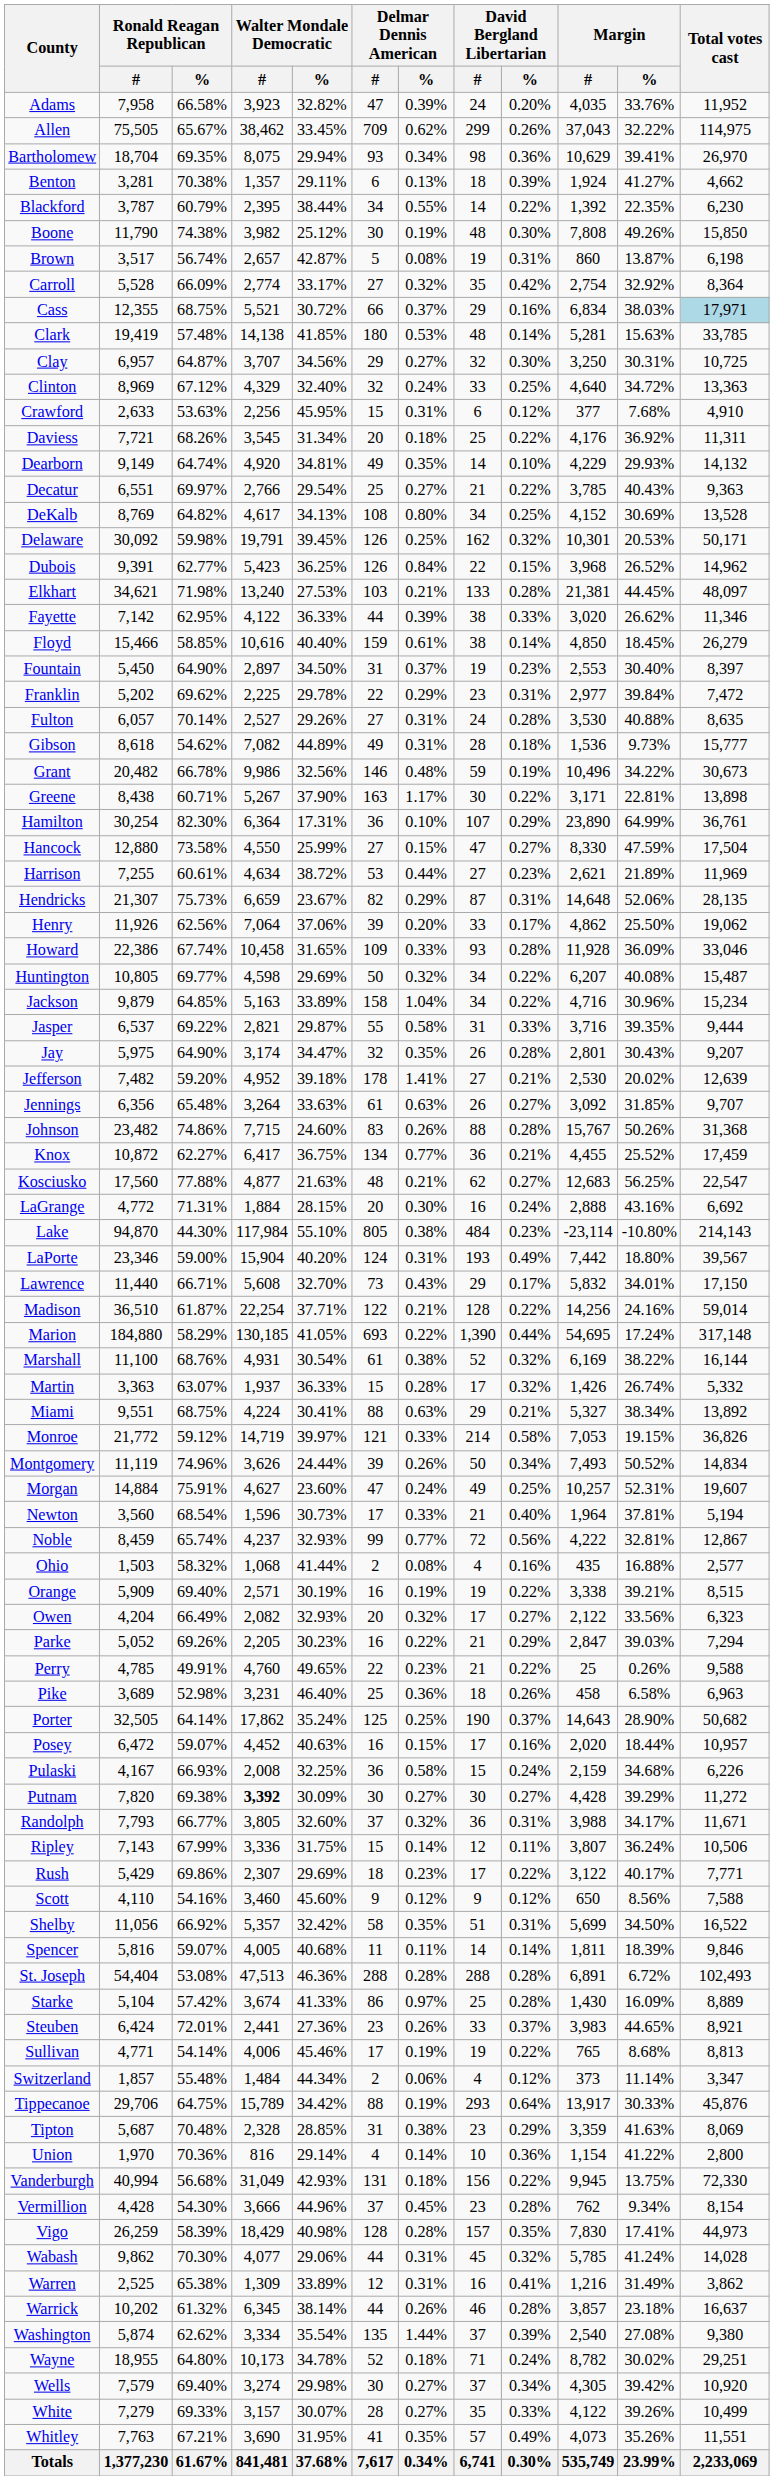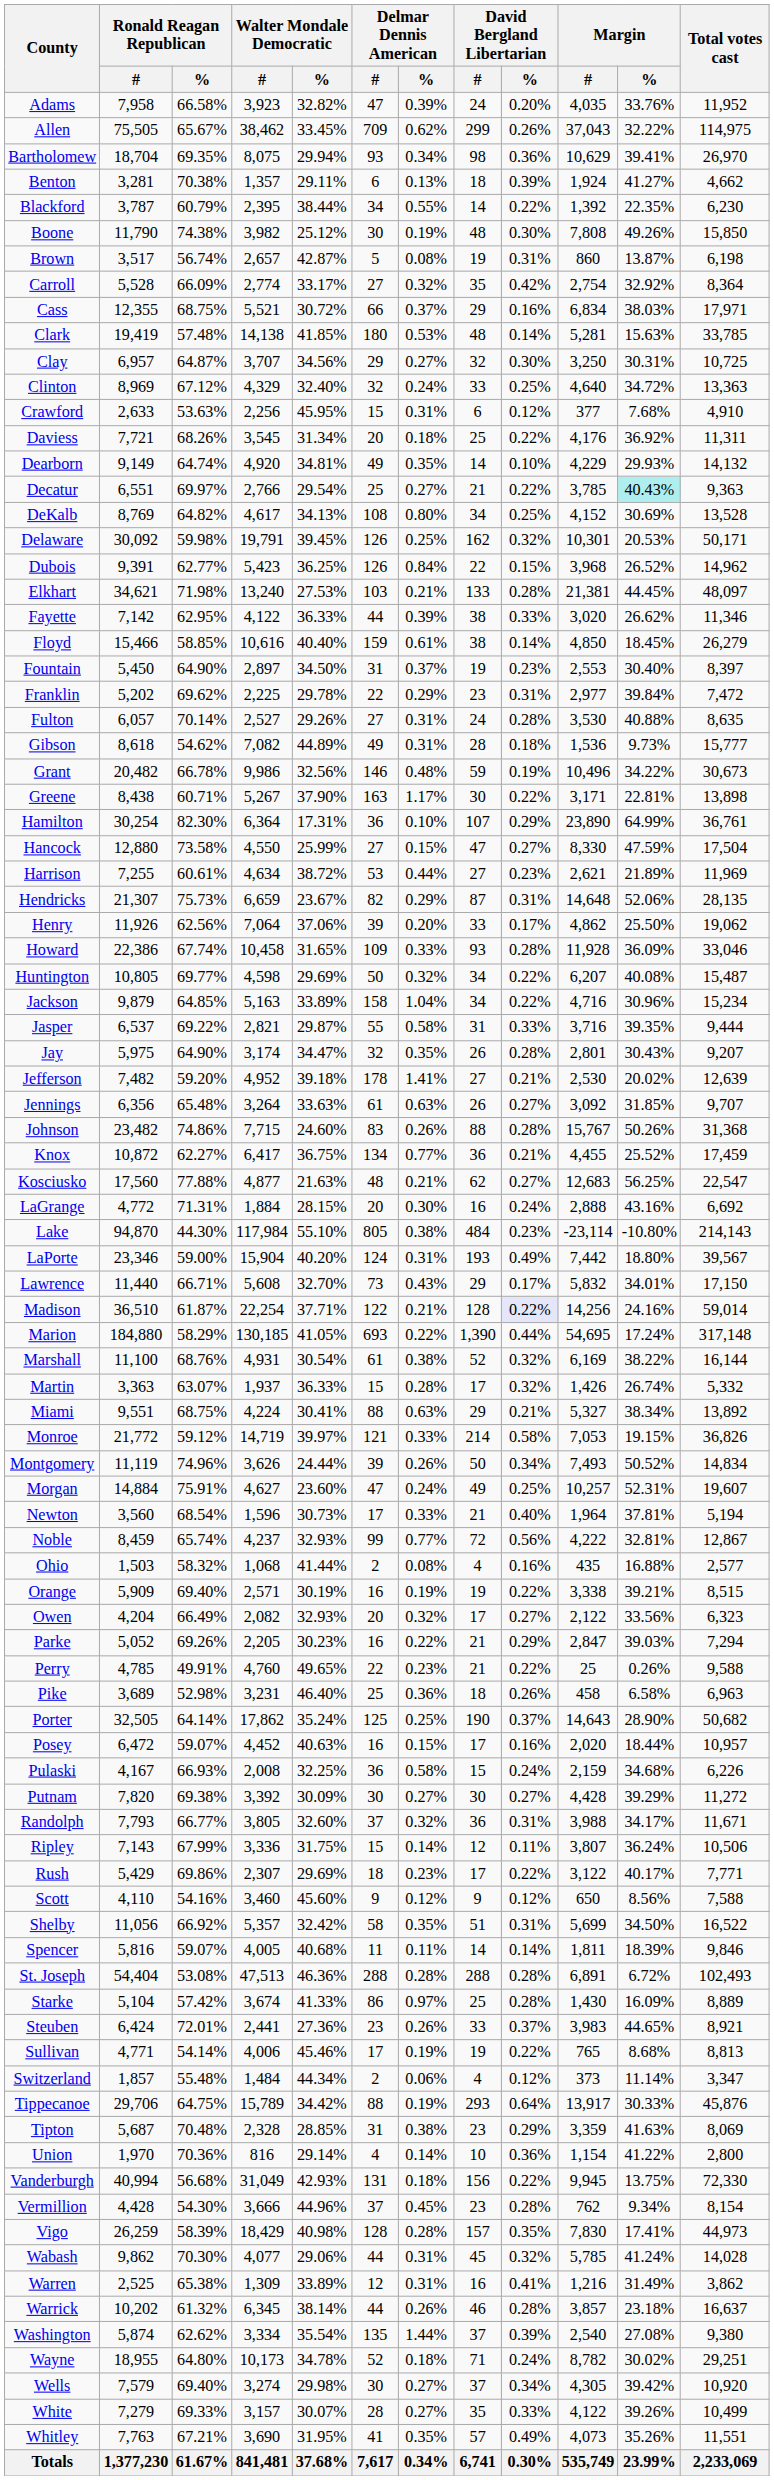(725, 309) lightblue background -> (725, 309) no background
(649, 489) no background -> (649, 489) paleturquoise background
(530, 1309) no background -> (530, 1309) lavender background
(262, 1796) bold -> (262, 1796) normal
